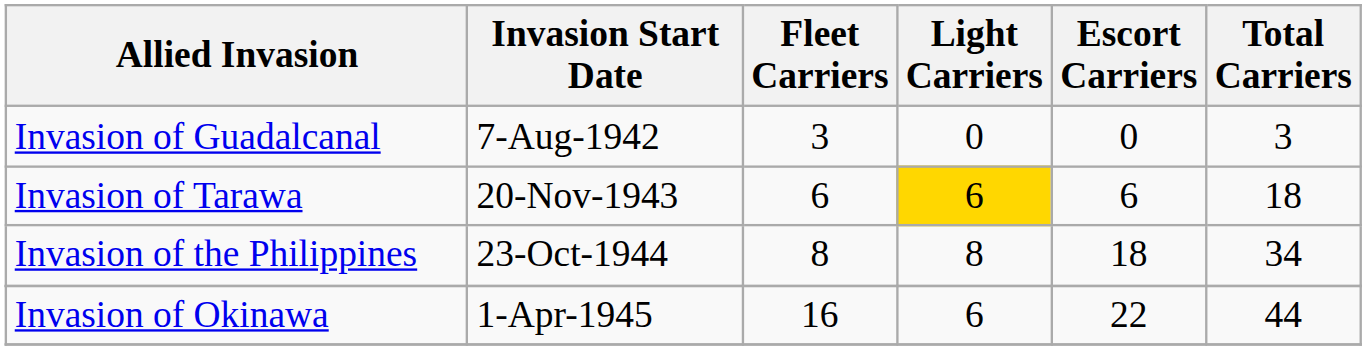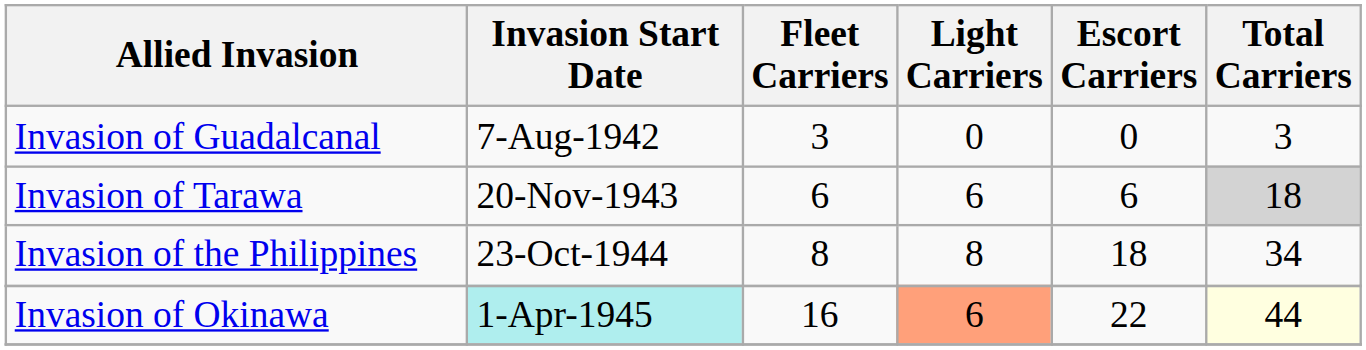(974, 195) gold background -> (974, 195) no background
(1283, 195) no background -> (1283, 195) lightgrey background
(565, 313) no background -> (565, 313) paleturquoise background
(974, 313) no background -> (974, 313) lightsalmon background
(1283, 313) no background -> (1283, 313) lightyellow background
